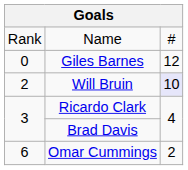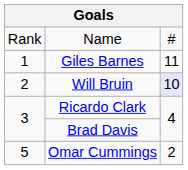(25, 61) 0 -> (25, 61) 1
(171, 61) 12 -> (171, 61) 11
(25, 152) 6 -> (25, 152) 5
